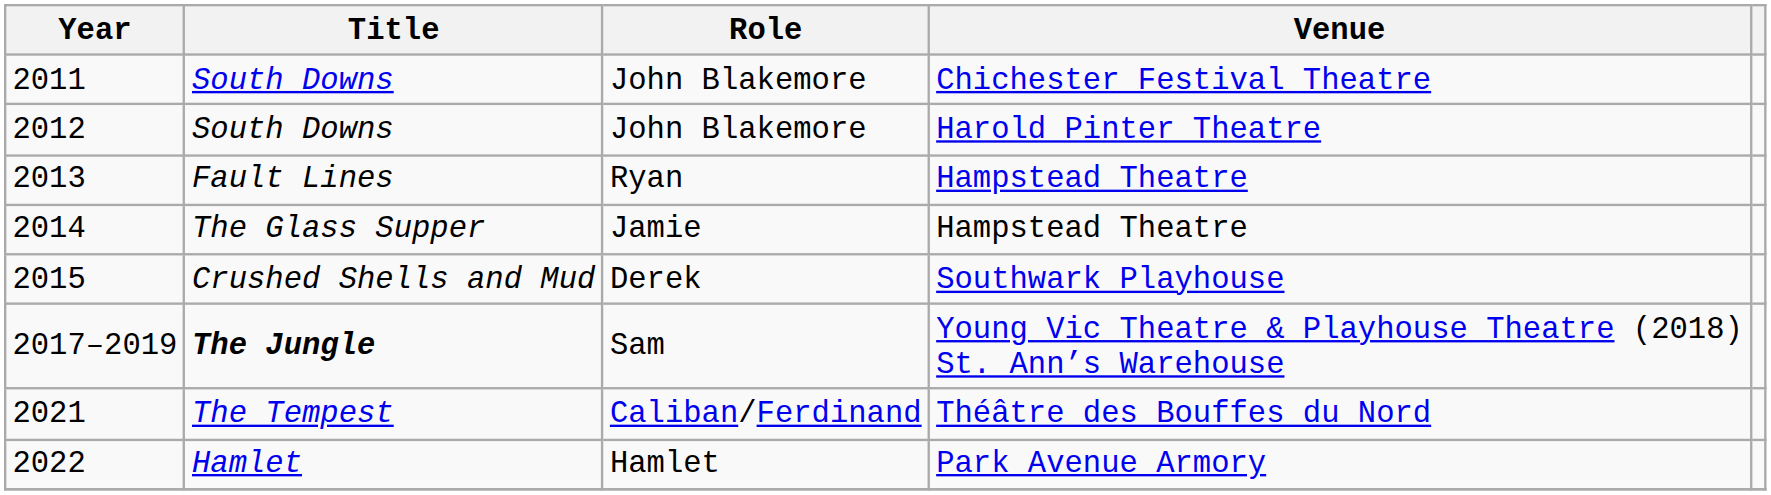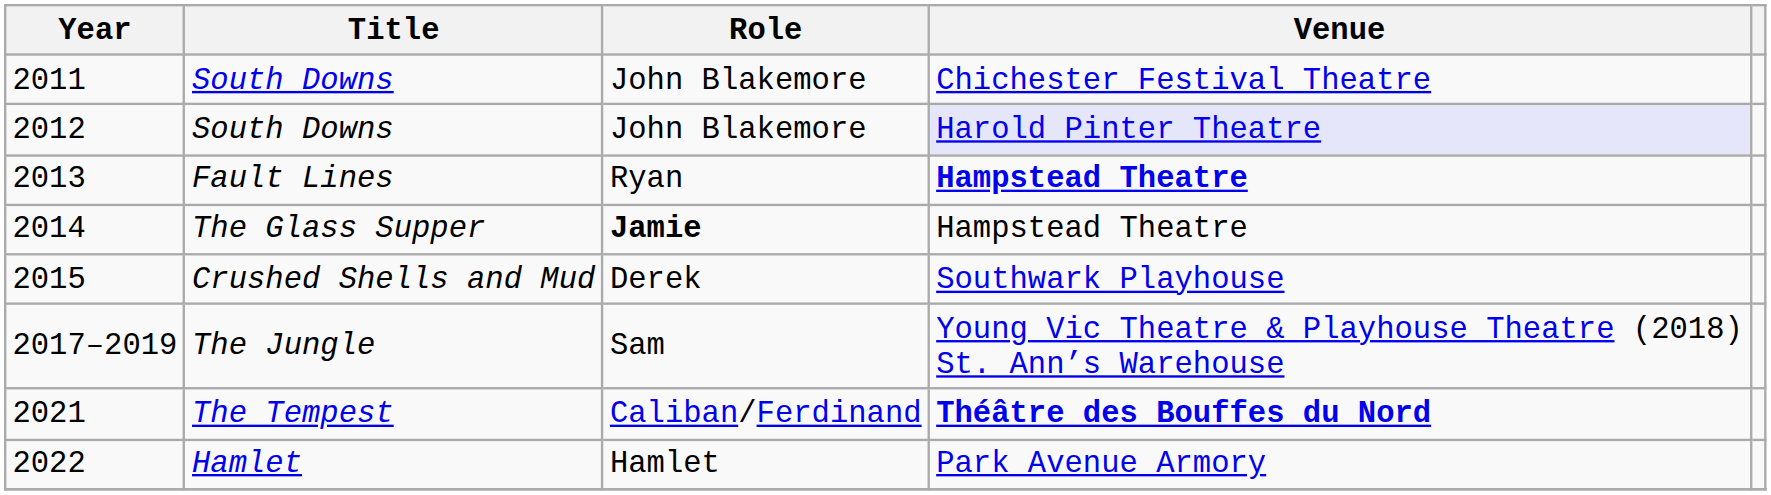(1129, 130) no background -> (1129, 130) lavender background
(1092, 179) normal -> (1092, 179) bold
(656, 229) normal -> (656, 229) bold
(284, 346) bold -> (284, 346) normal
(1184, 414) normal -> (1184, 414) bold
